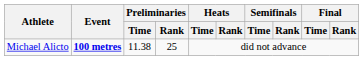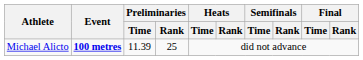(140, 47) 11.38 -> (140, 47) 11.39
